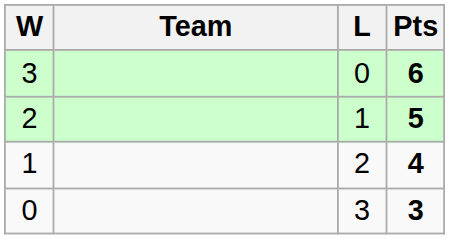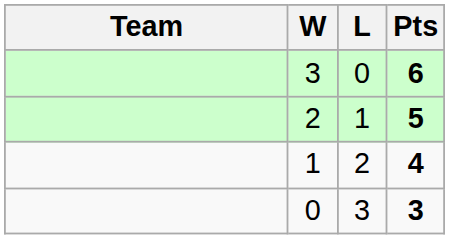columns swapped: (196, 27) <-> (30, 27)
